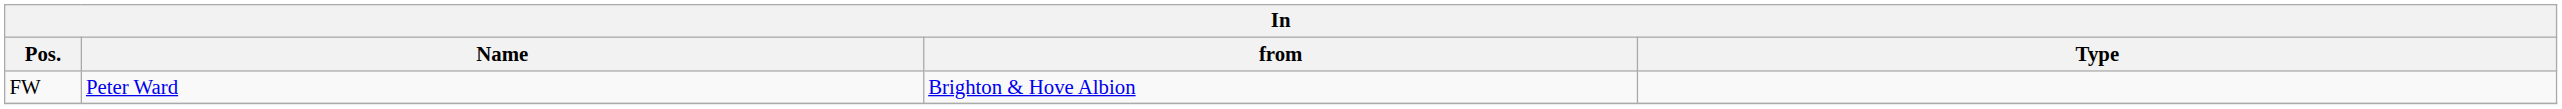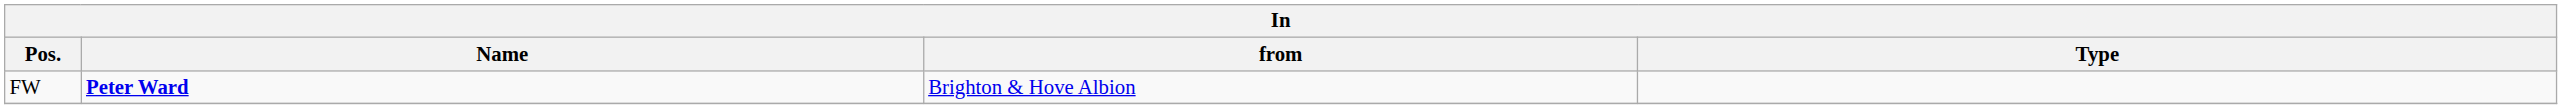(132, 86) normal -> (137, 86) bold
